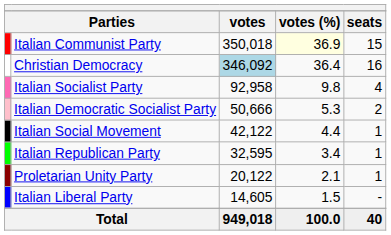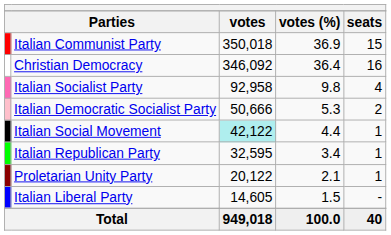(327, 44) lightyellow background -> (327, 44) no background
(248, 66) lightblue background -> (248, 66) no background
(251, 132) no background -> (251, 132) paleturquoise background
